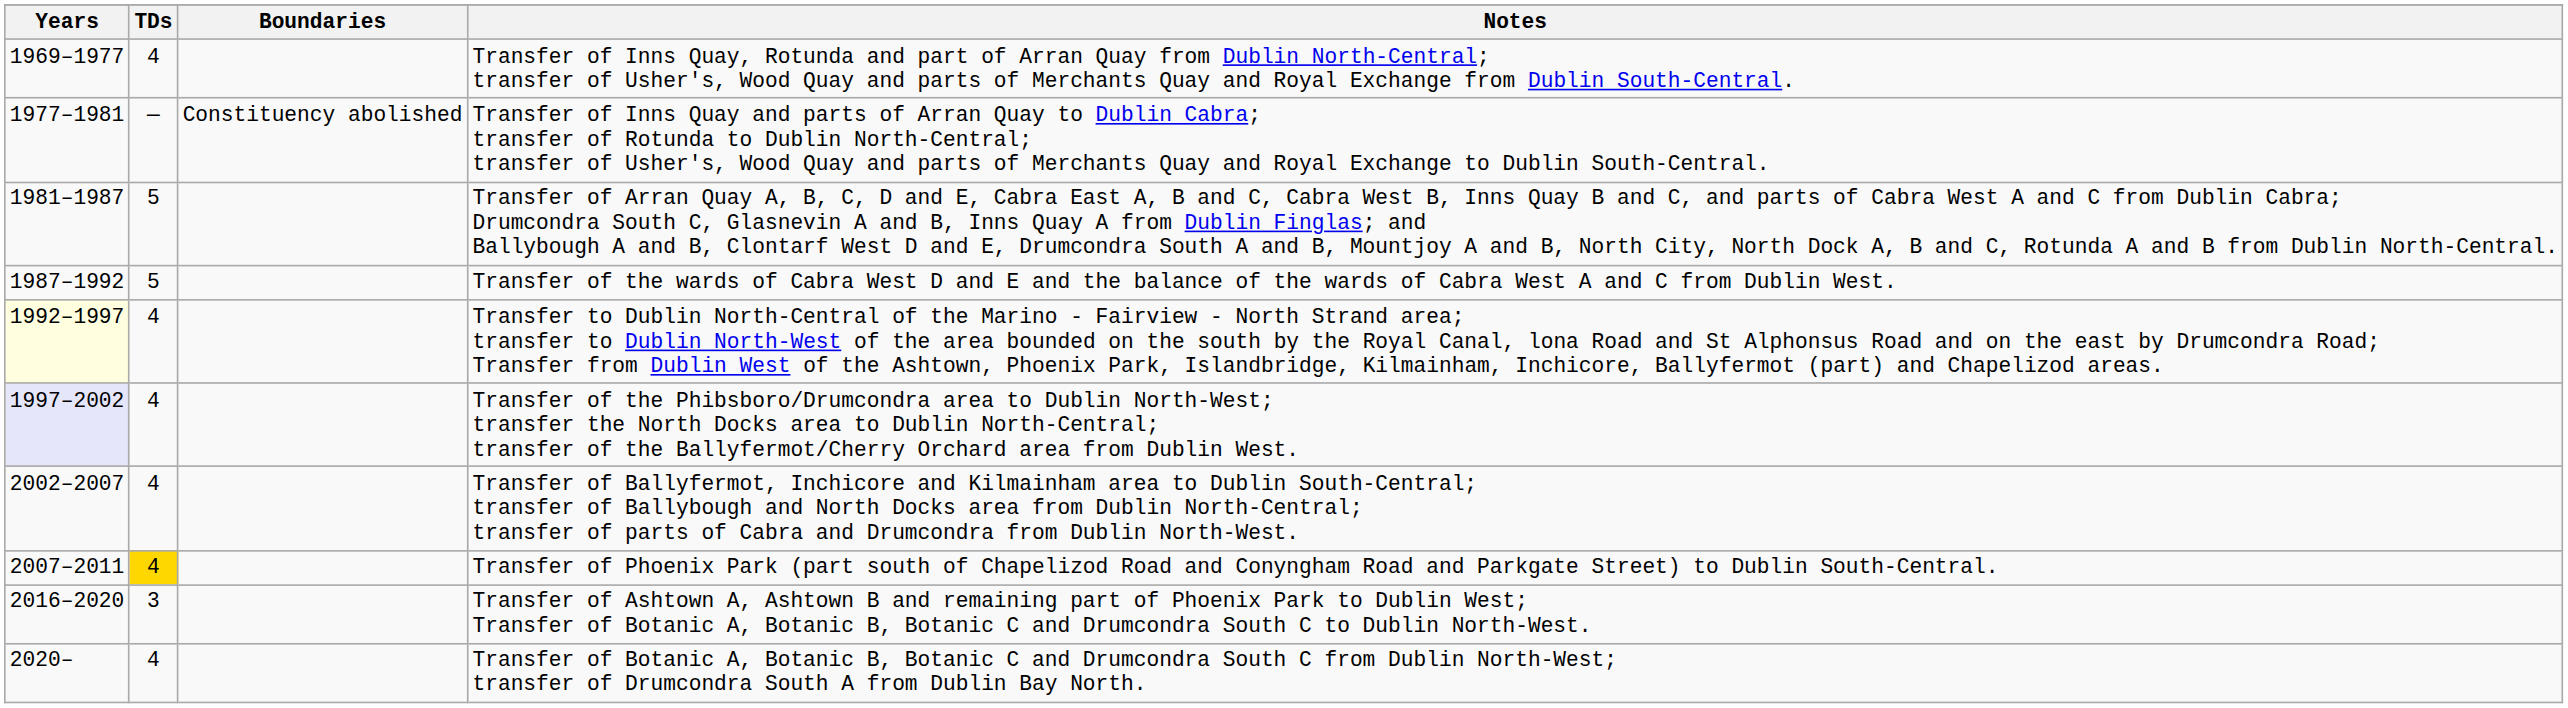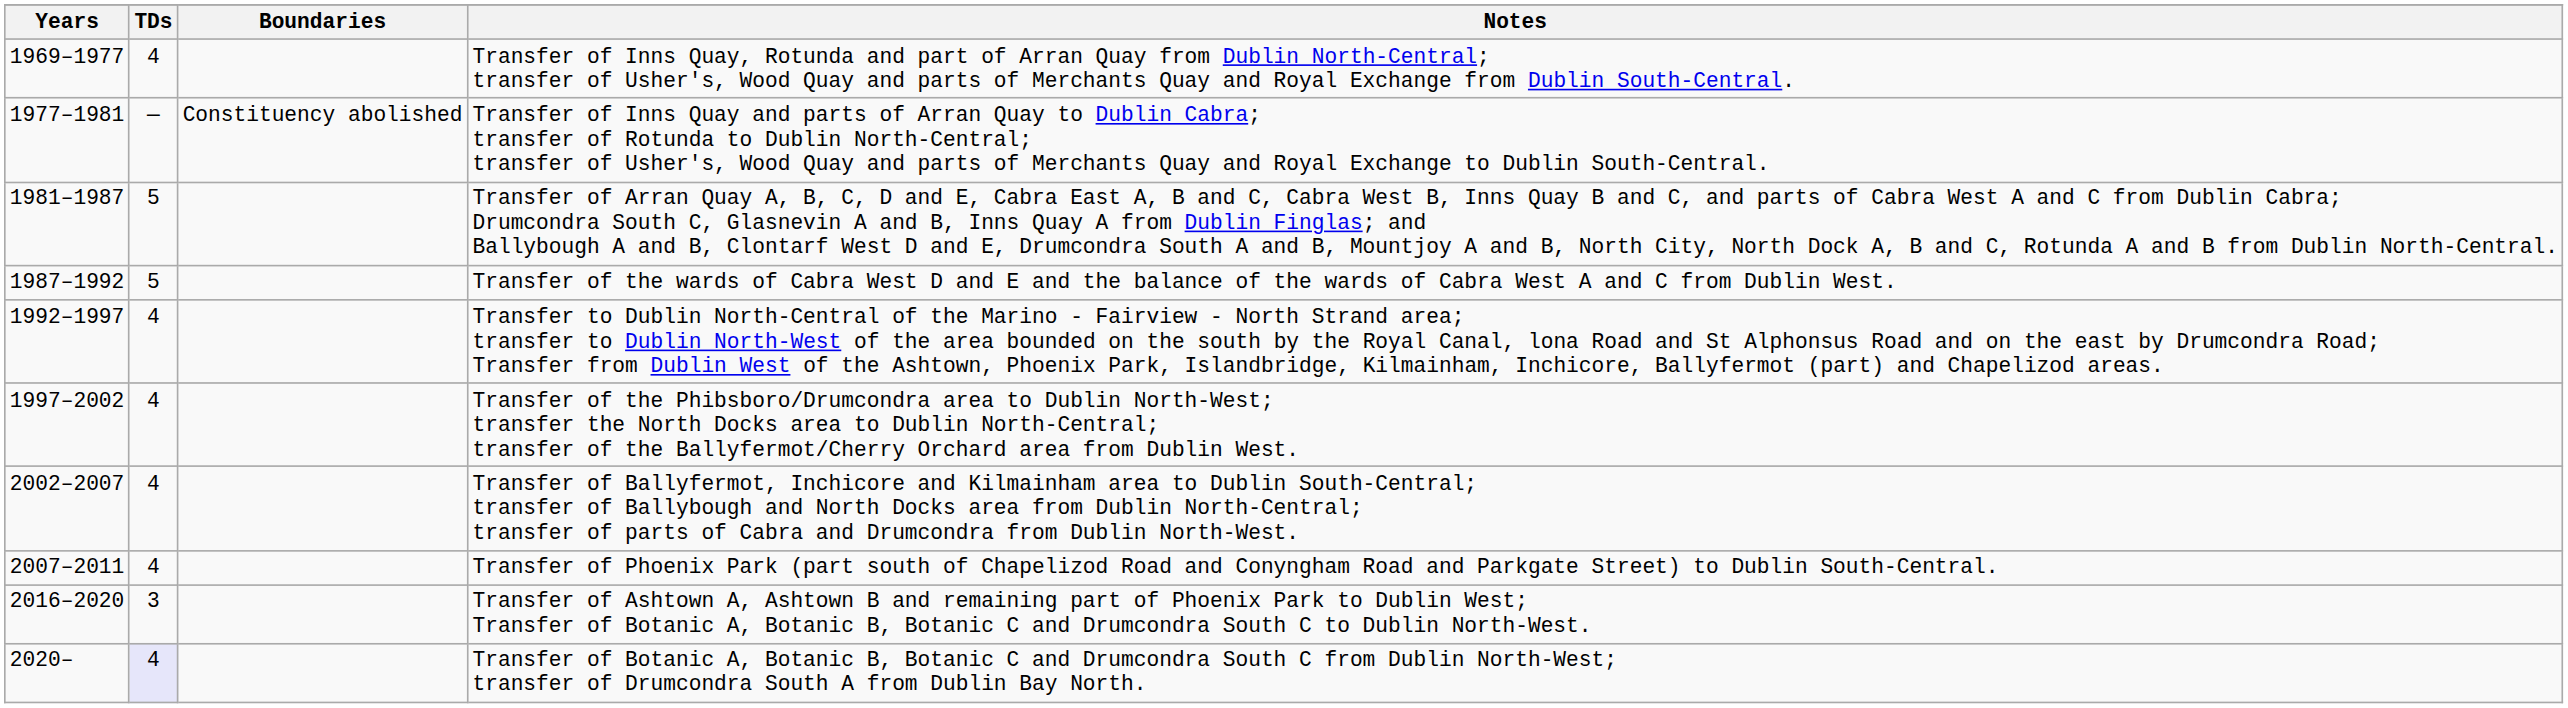(67, 317) lightyellow background -> (67, 317) no background
(67, 400) lavender background -> (67, 400) no background
(153, 567) gold background -> (153, 567) no background
(153, 661) no background -> (153, 661) lavender background
